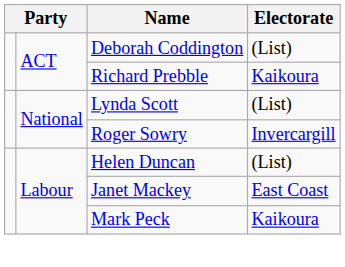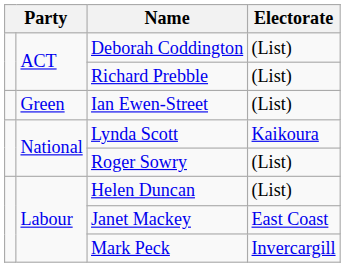(285, 76) Kaikoura -> (272, 76) (List)
+ row: (150, 104)
(272, 104) (List) -> (285, 133) Kaikoura
(294, 133) Invercargill -> (272, 162) (List)
(285, 219) Kaikoura -> (294, 248) Invercargill
